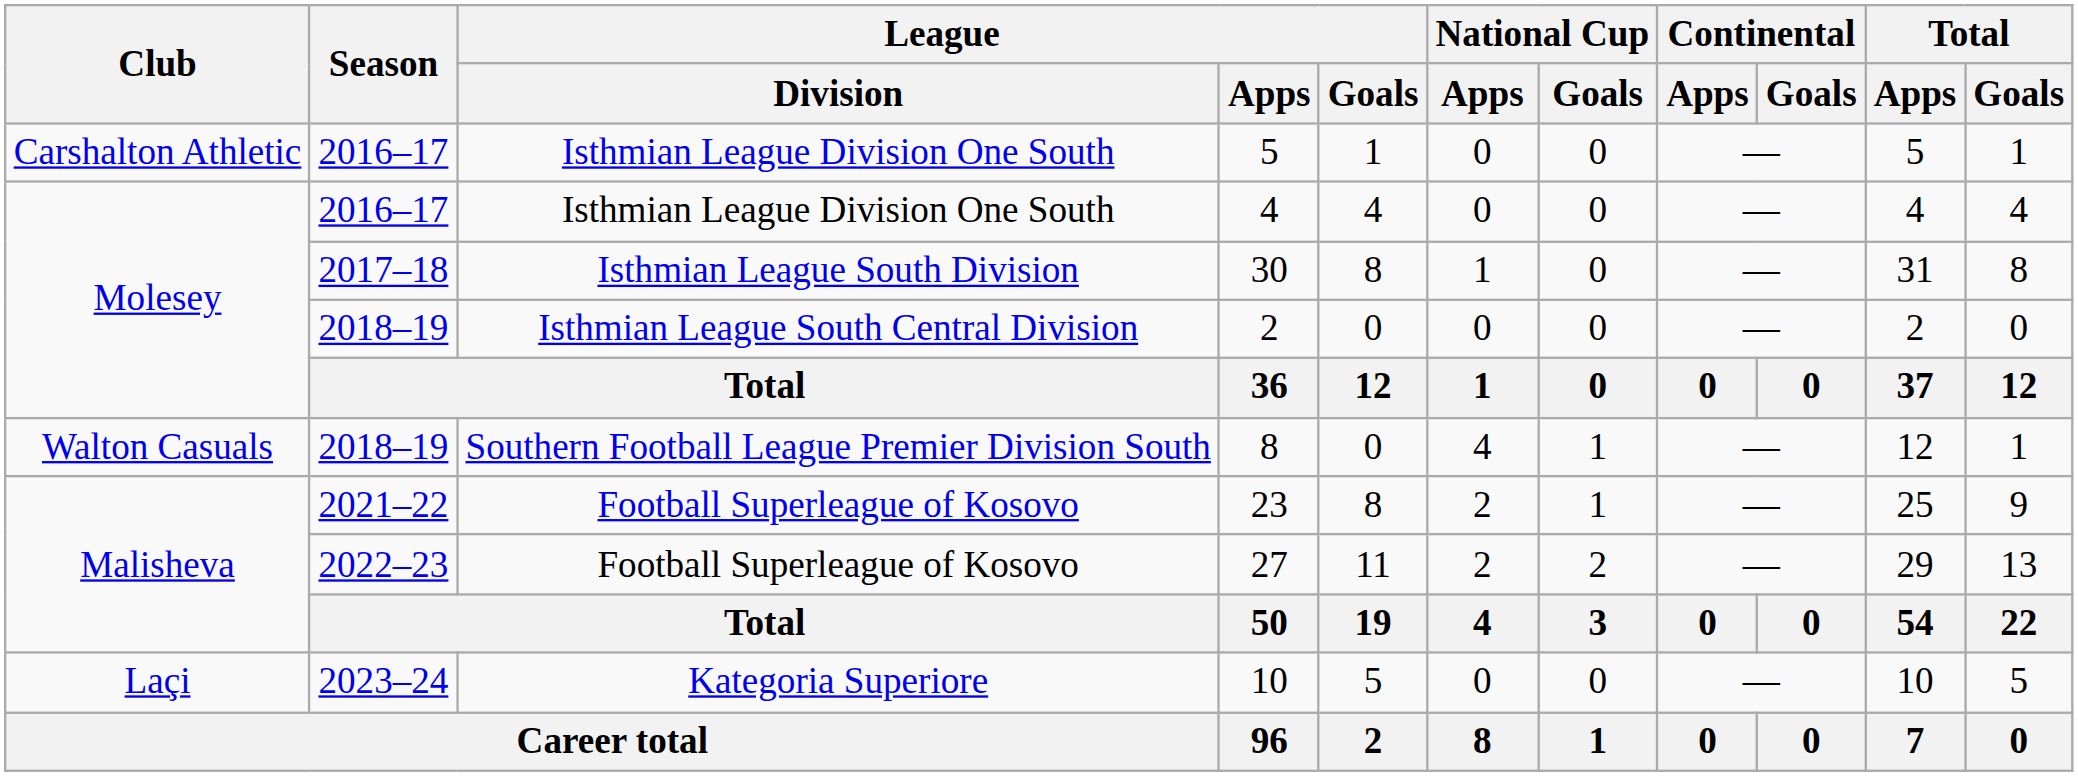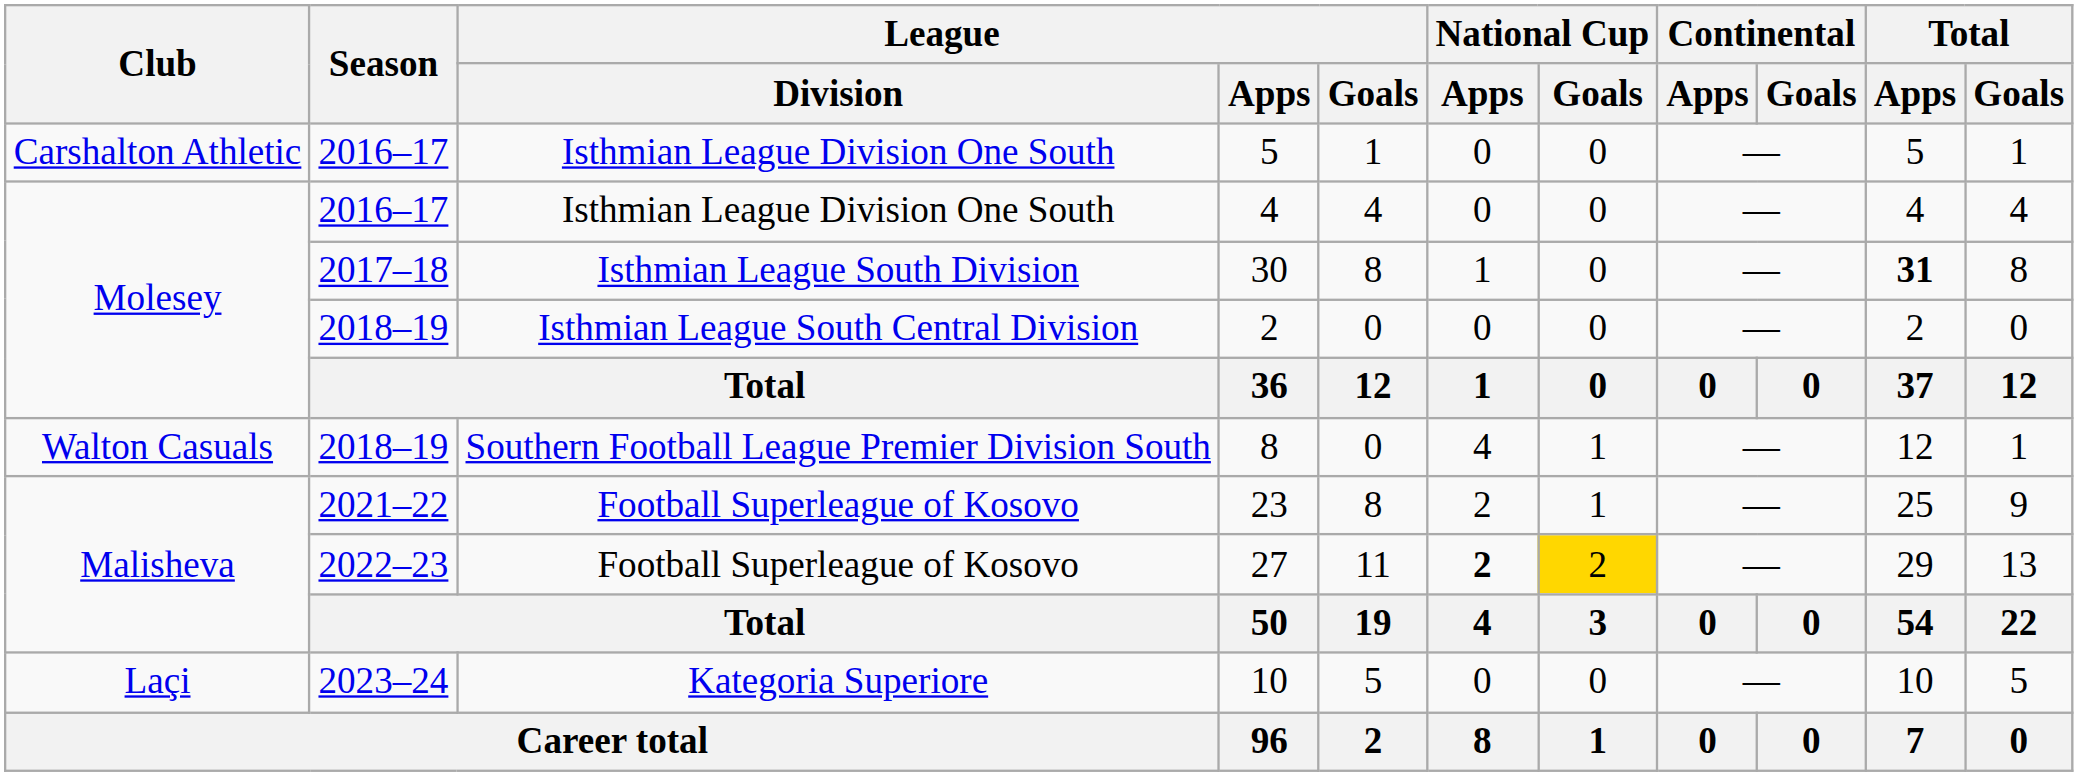(1915, 269) normal -> (1915, 269) bold
(1482, 563) normal -> (1482, 563) bold
(1598, 563) no background -> (1598, 563) gold background
